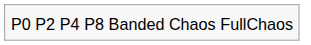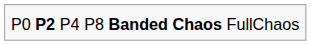(45, 25) normal -> (45, 25) bold
(162, 25) normal -> (165, 25) bold
